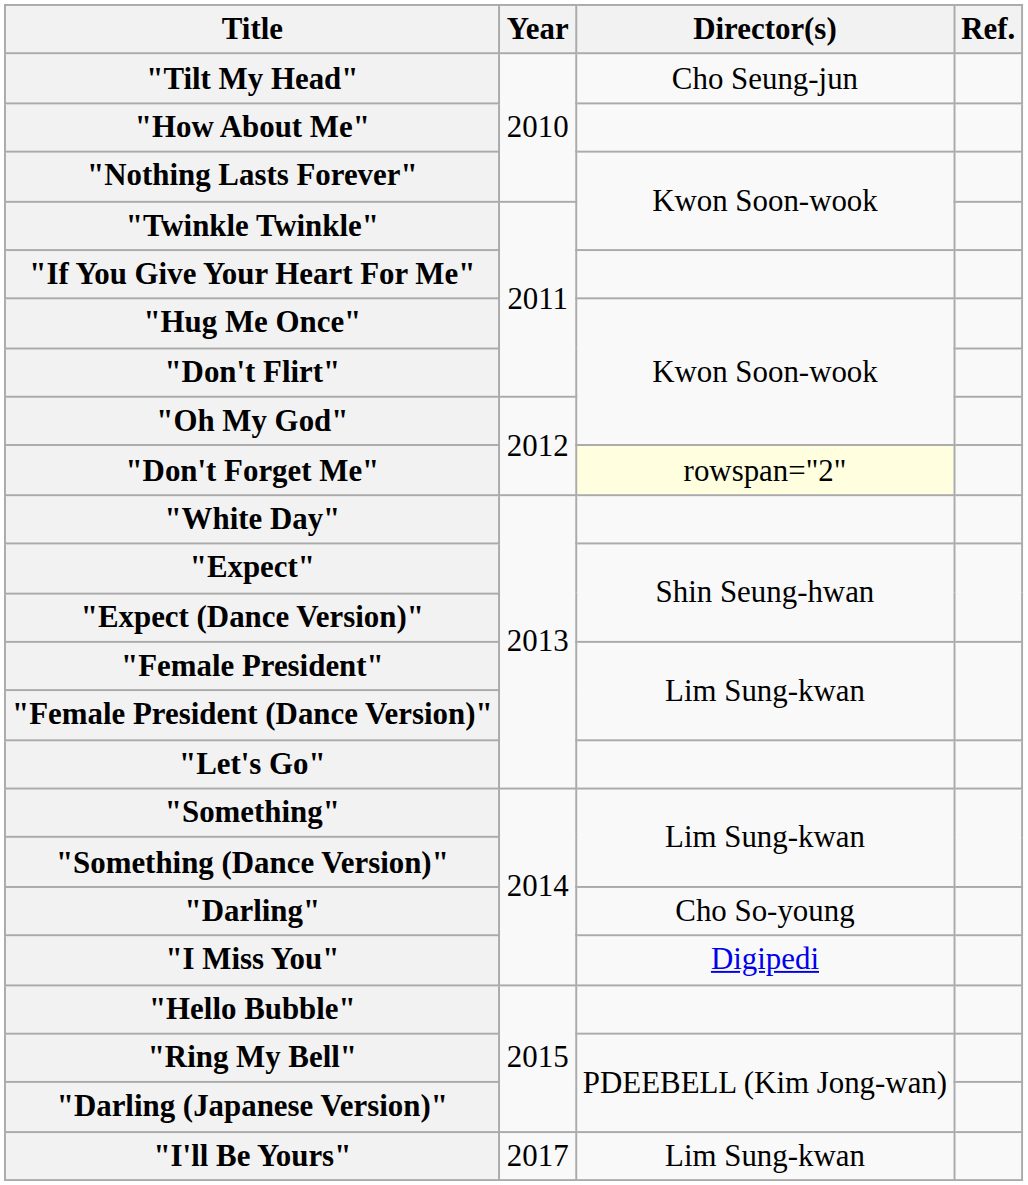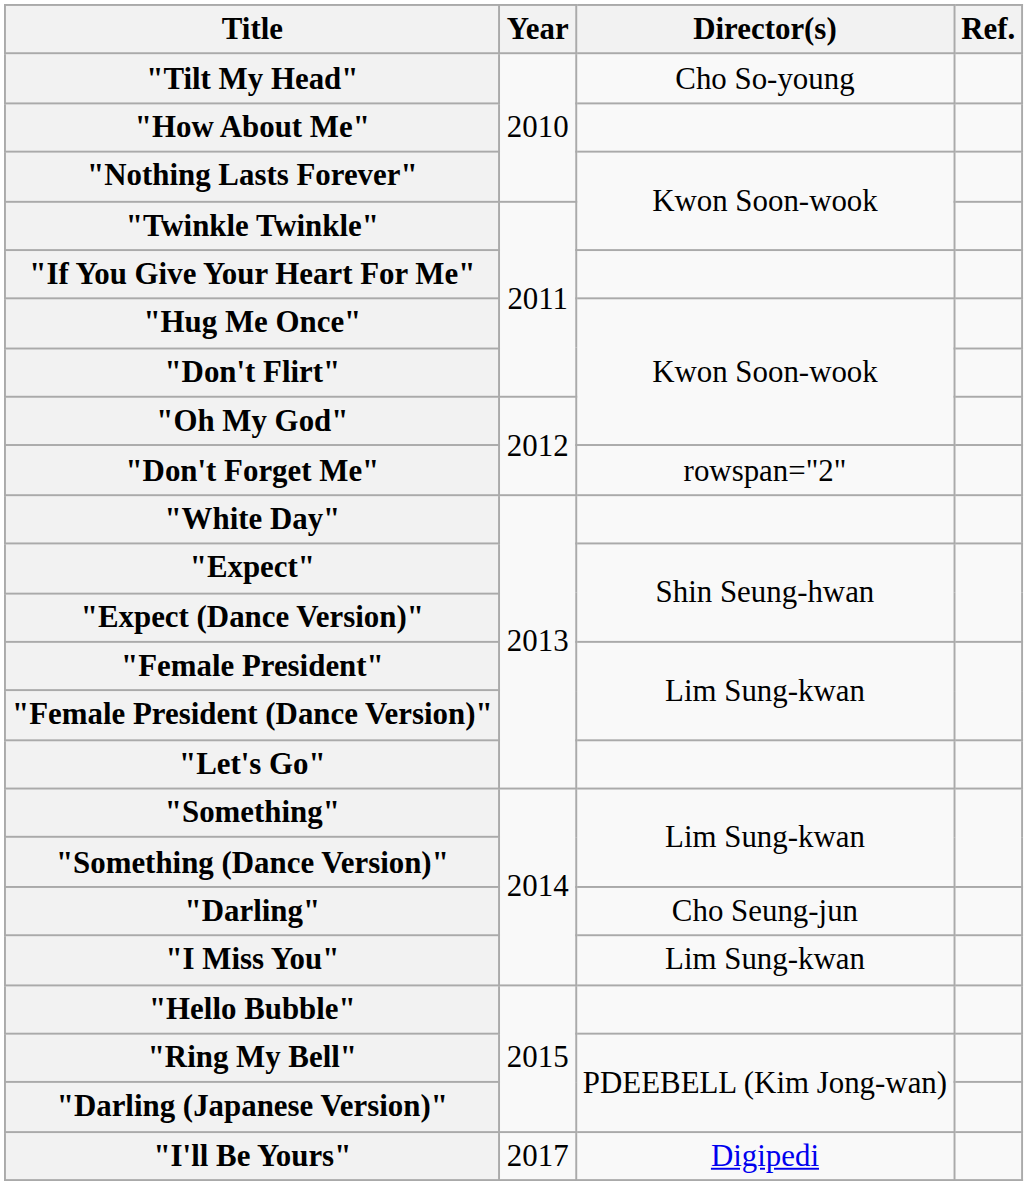(765, 77) Cho Seung-jun -> (765, 77) Cho So-young
(765, 469) lightyellow background -> (765, 469) no background
(765, 910) Cho So-young -> (765, 910) Cho Seung-jun
(765, 959) Digipedi -> (765, 959) Lim Sung-kwan
(765, 1155) Lim Sung-kwan -> (765, 1155) Digipedi
